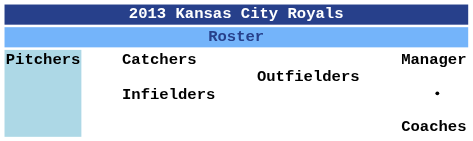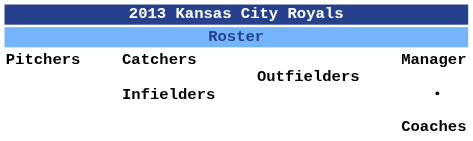(43, 60) lightblue background -> (43, 60) no background
